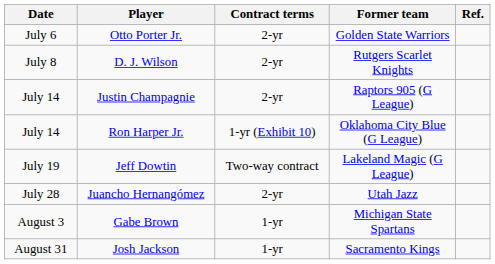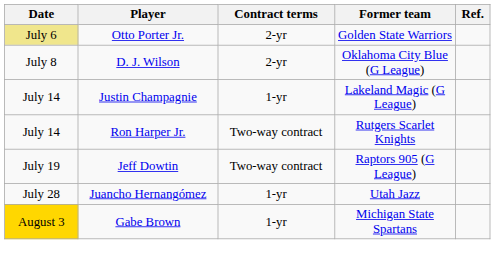(41, 34) no background -> (41, 34) khaki background
(393, 62) Rutgers Scarlet Knights -> (395, 62) Oklahoma City Blue (G League)
(272, 97) 2-yr -> (276, 97) 1-yr
(393, 97) Raptors 905 (G League) -> (395, 97) Lakeland Magic (G League)
(272, 131) 1-yr (Exhibit 10) -> (276, 131) Two-way contract
(393, 131) Oklahoma City Blue (G League) -> (395, 131) Rutgers Scarlet Knights
(393, 166) Lakeland Magic (G League) -> (395, 166) Raptors 905 (G League)
(272, 194) 2-yr -> (276, 194) 1-yr
(41, 221) no background -> (41, 221) gold background
- row: (146, 249)
